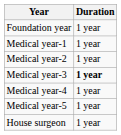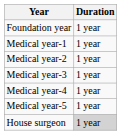(89, 75) bold -> (88, 75) normal
(88, 122) no background -> (88, 122) lightgrey background
